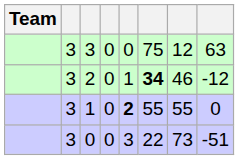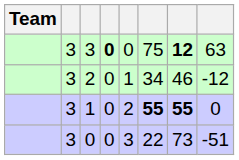(109, 49) normal -> (109, 49) bold
(183, 49) normal -> (183, 49) bold
(153, 79) bold -> (153, 79) normal
(128, 109) bold -> (128, 109) normal
(153, 109) normal -> (153, 109) bold
(183, 109) normal -> (183, 109) bold
